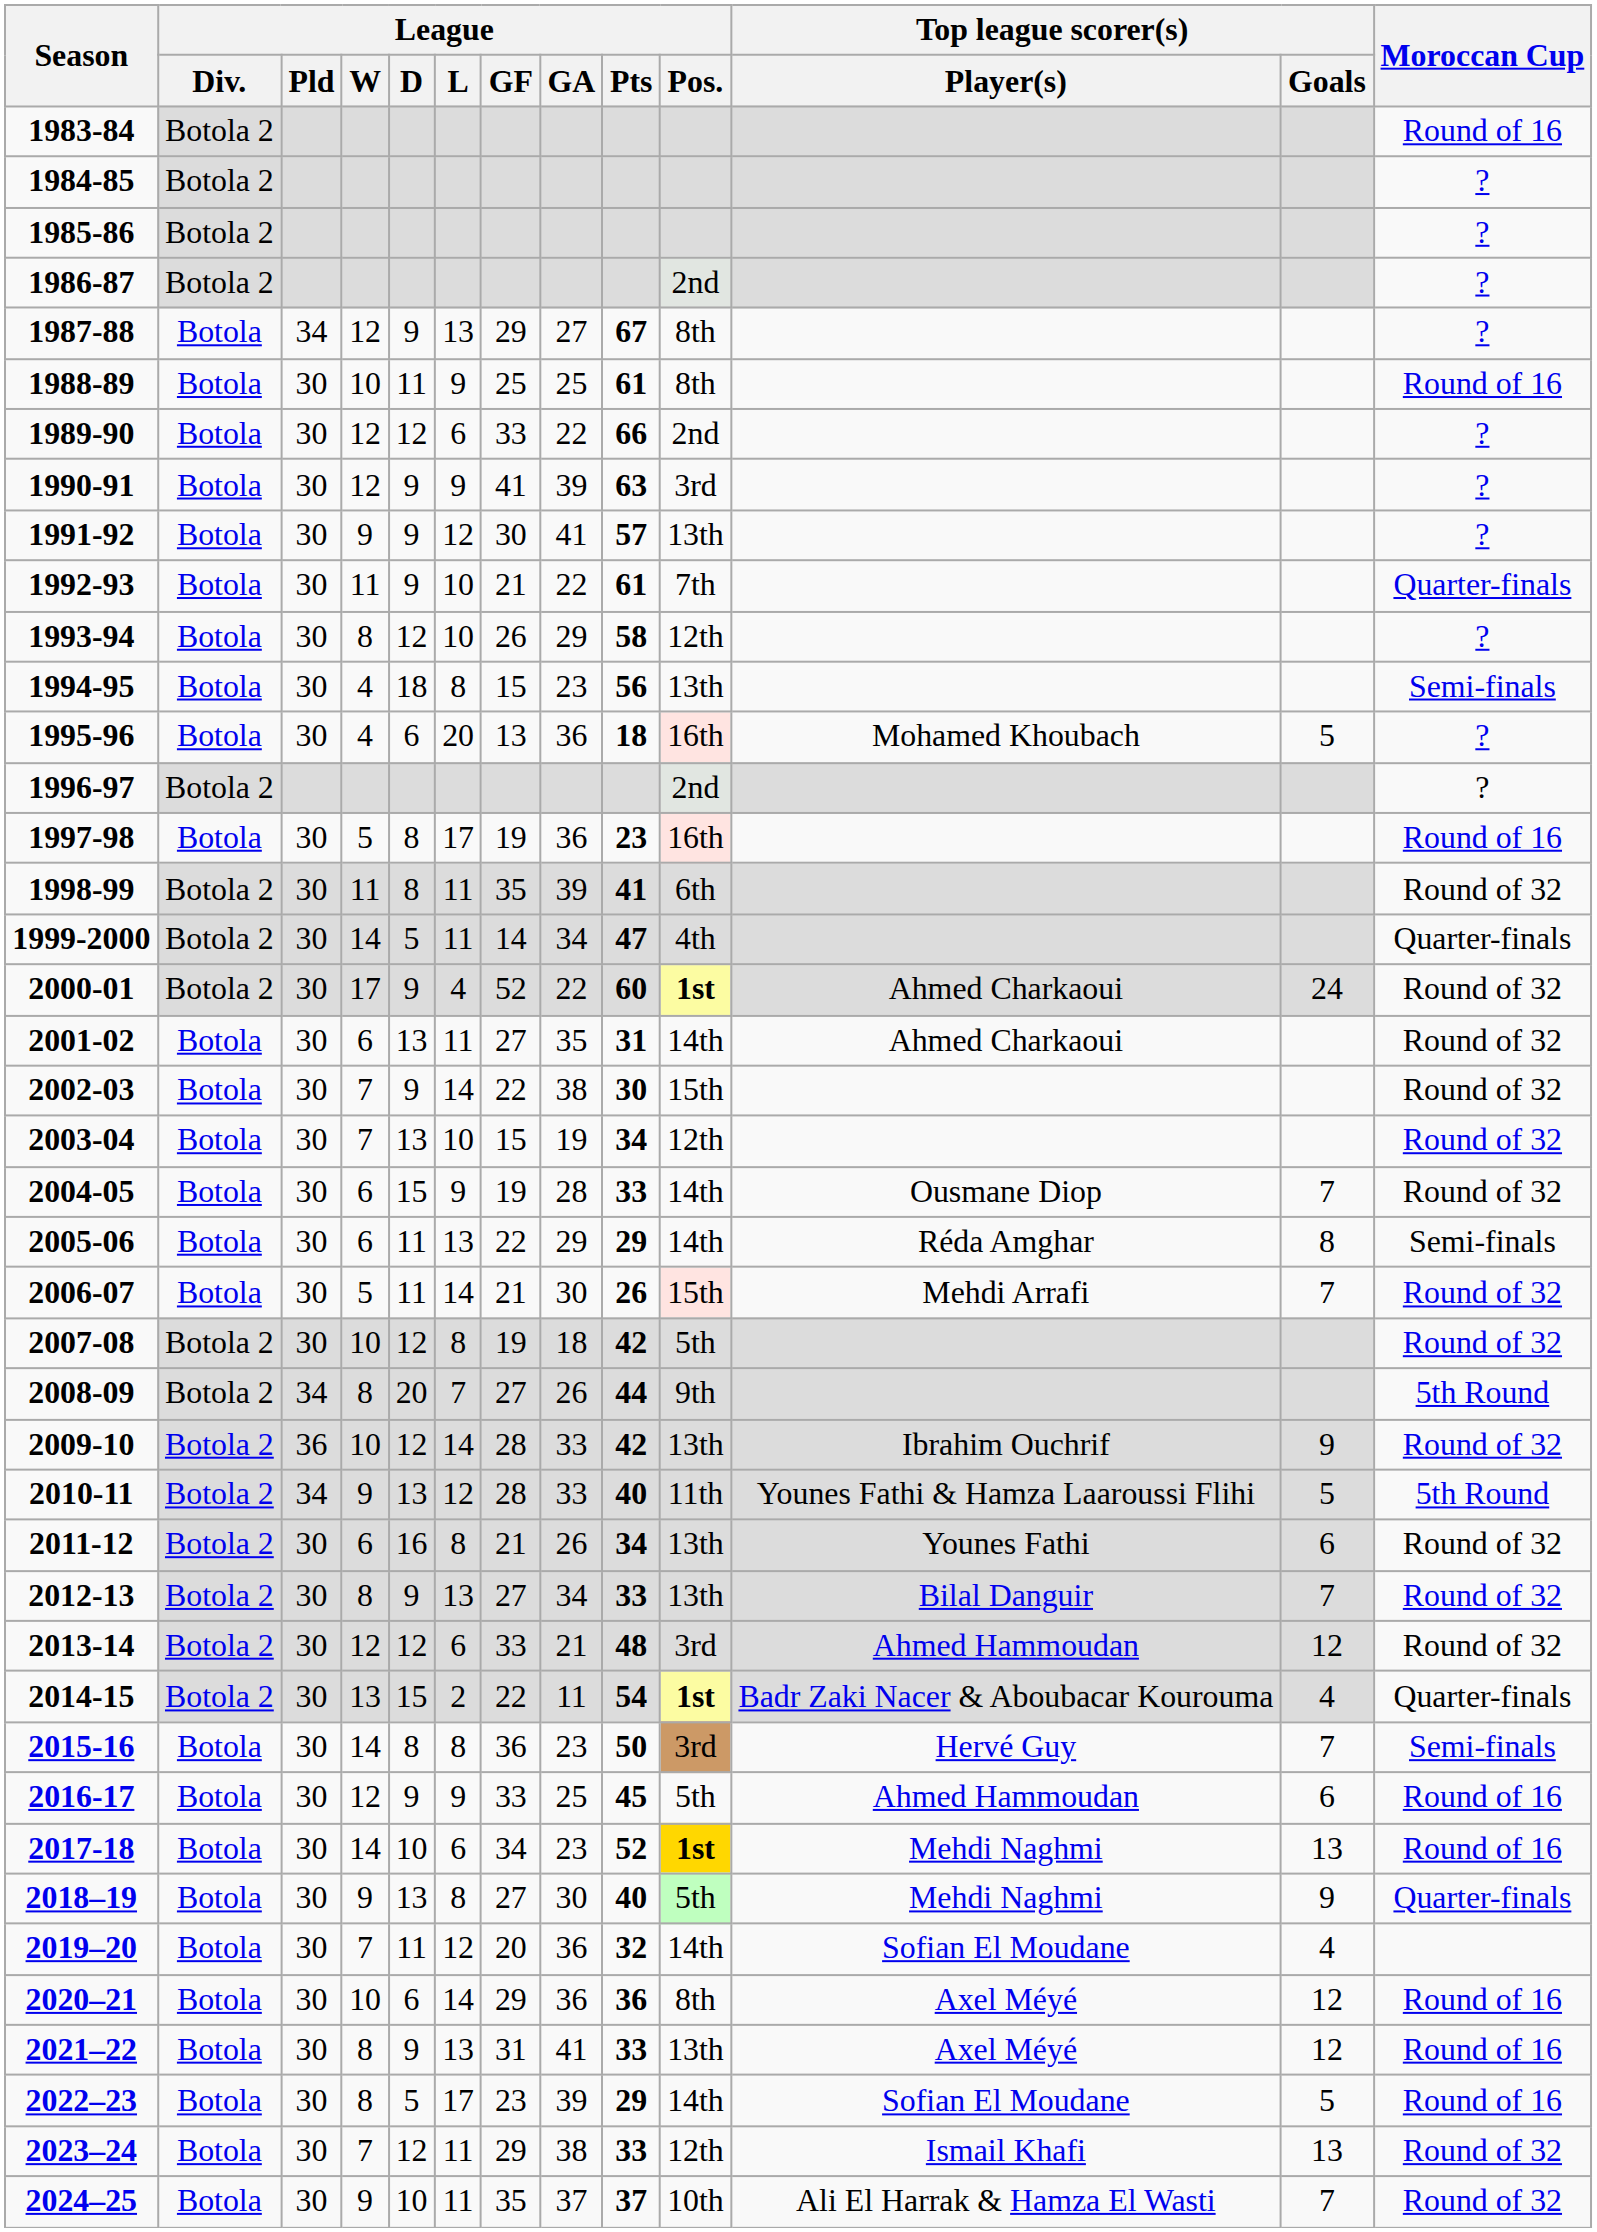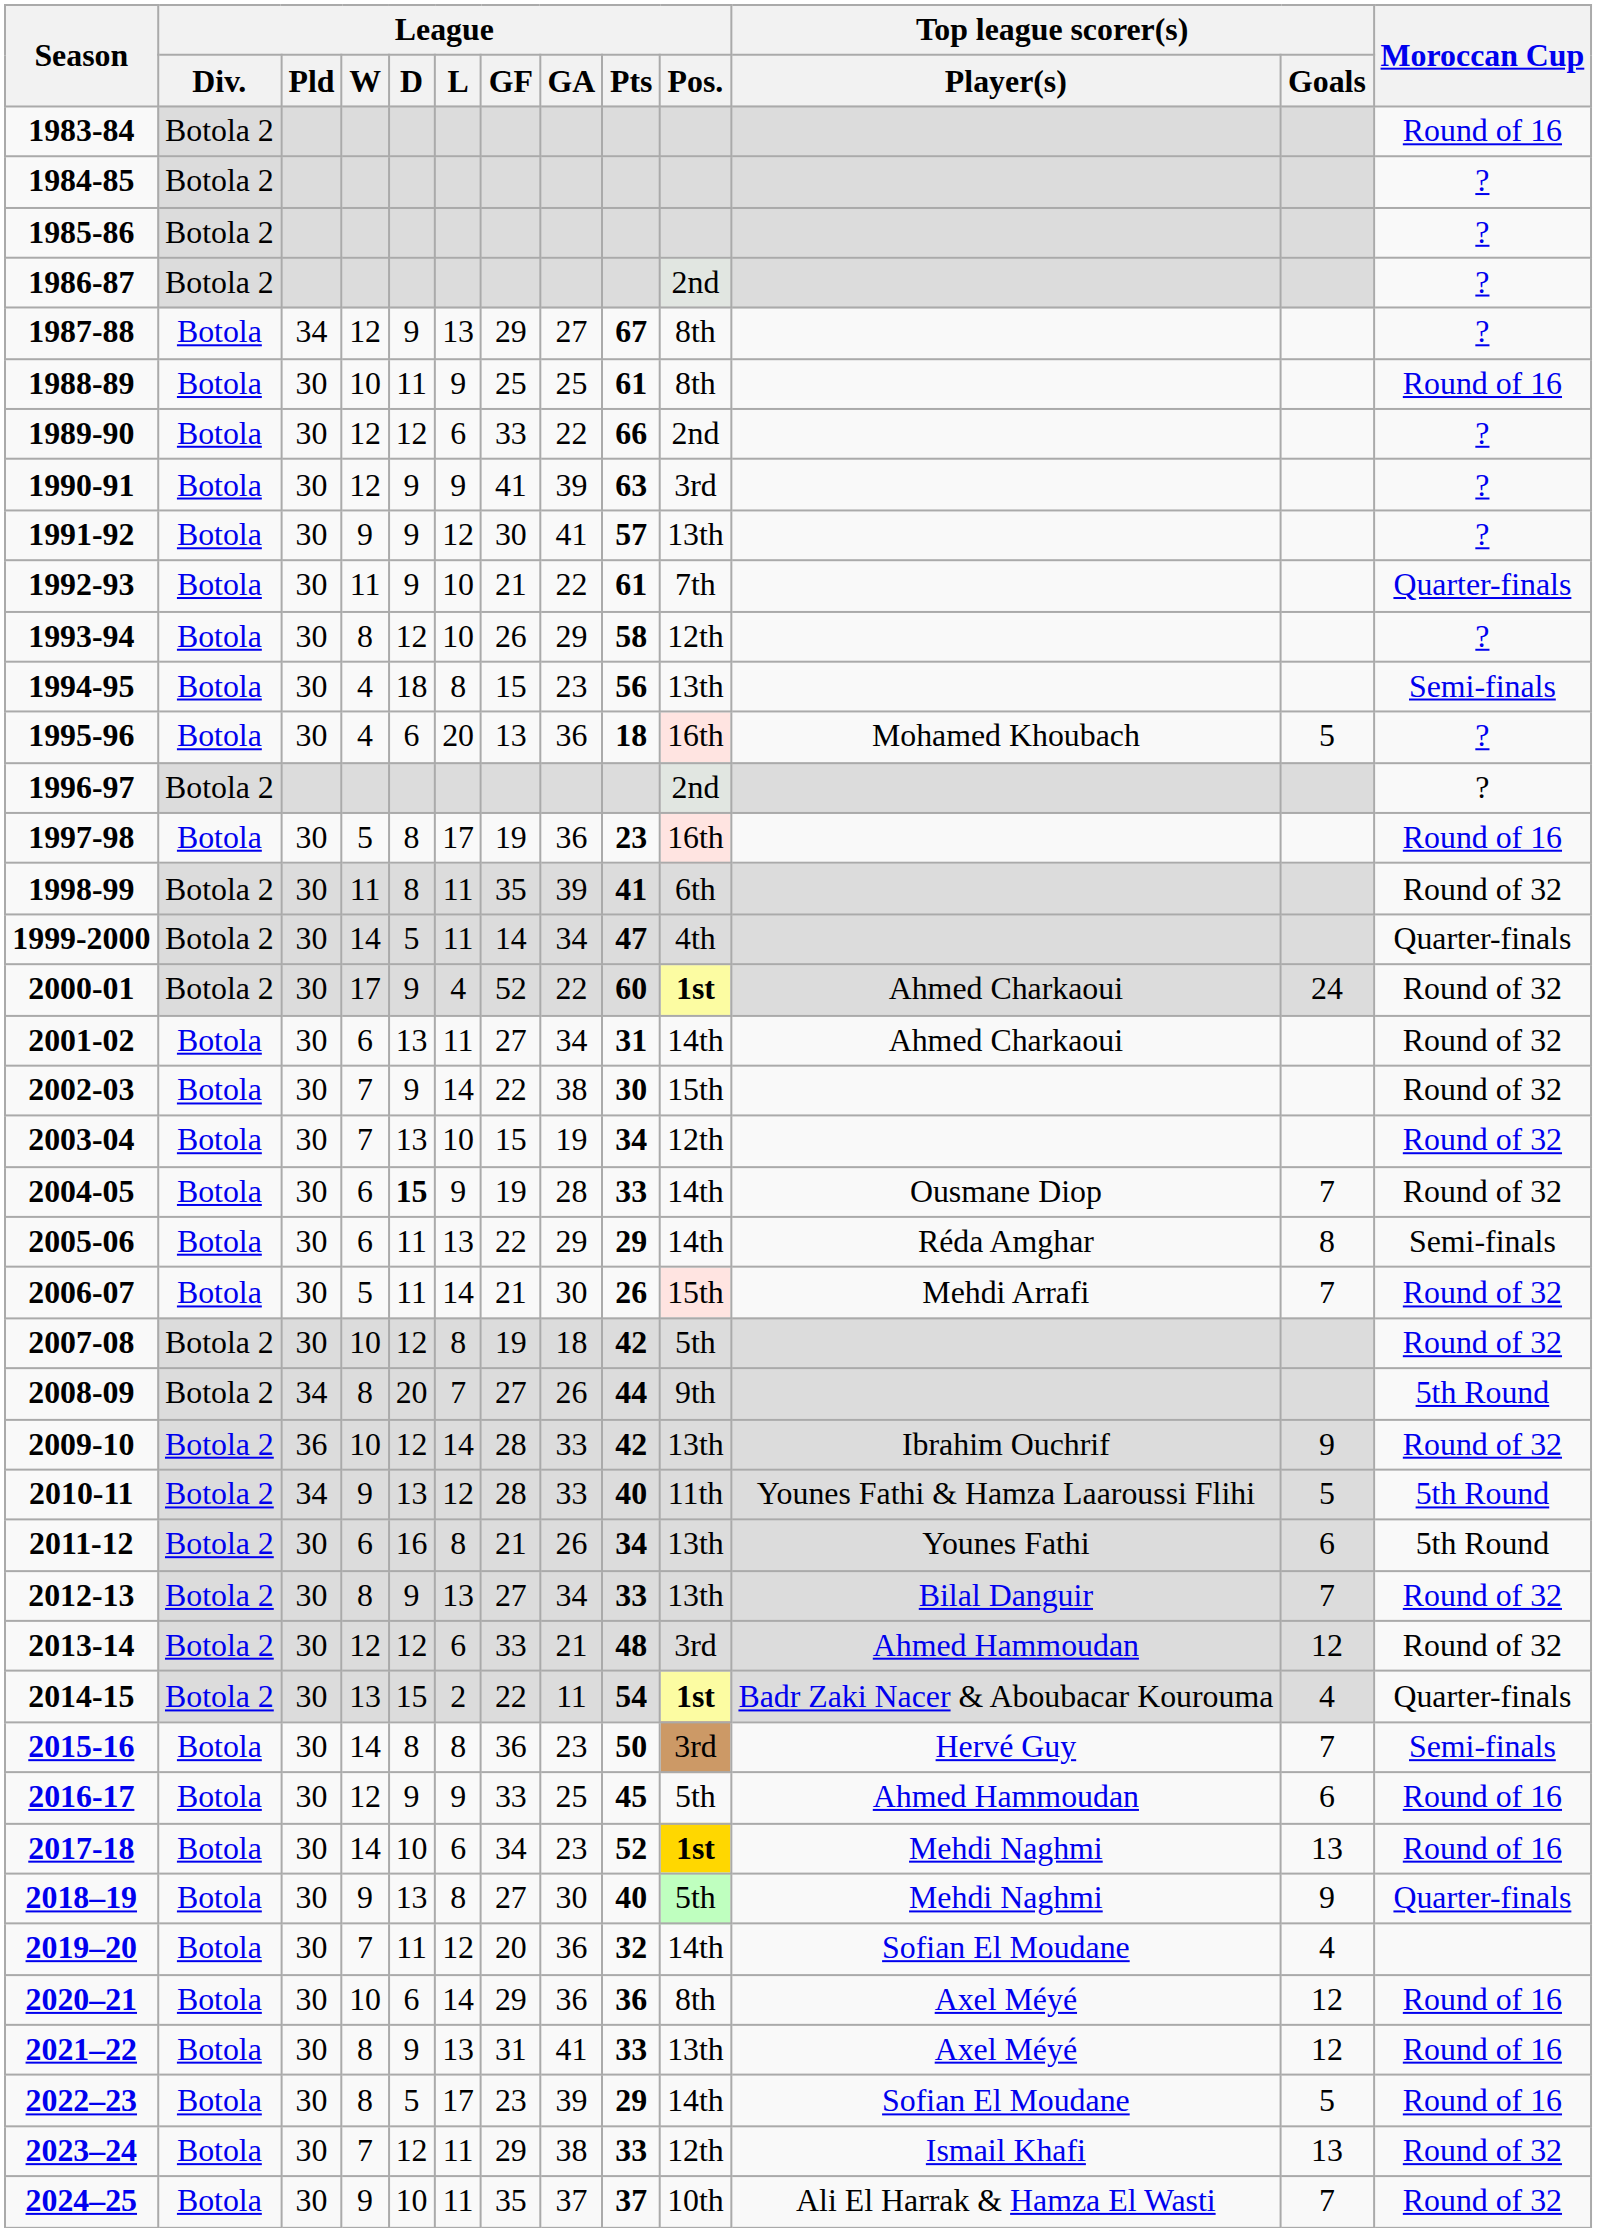(571, 1039) 35 -> (571, 1039) 34
(412, 1191) normal -> (412, 1191) bold
(1482, 1544) Round of 32 -> (1482, 1544) 5th Round
